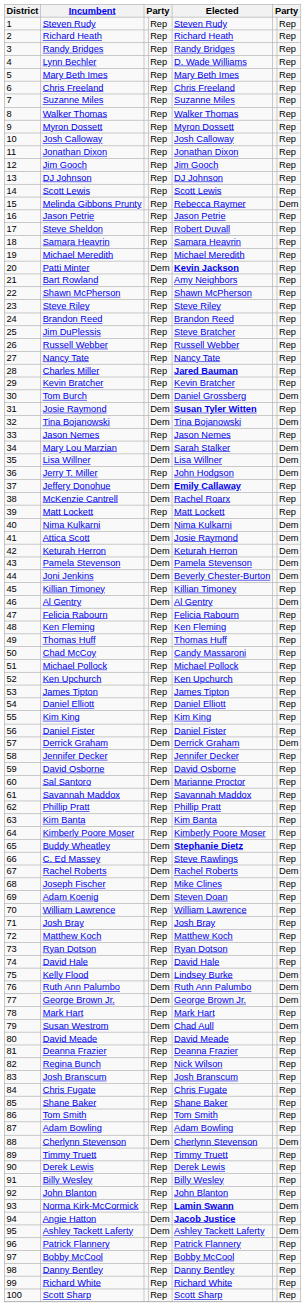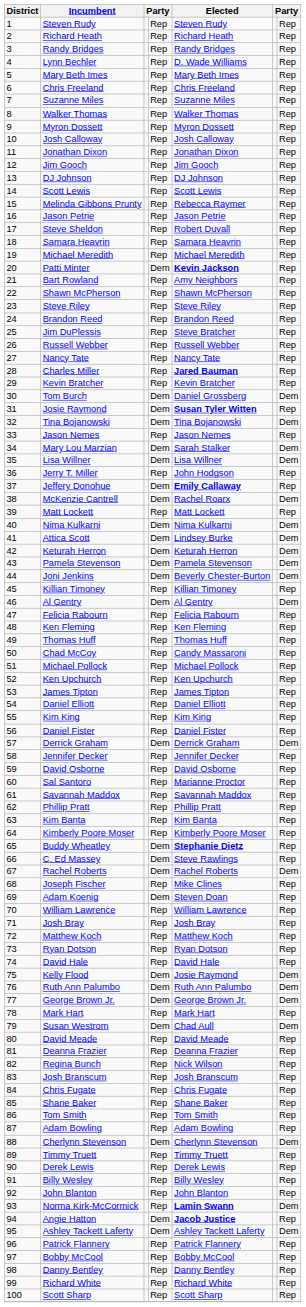(289, 203) Dem -> (287, 203) Rep
(289, 473) Dem -> (287, 473) Rep
(287, 499) Rep -> (289, 499) Dem
(206, 537) Josie Raymond -> (203, 537) Lindsey Burke
(160, 781) Dem -> (159, 781) Rep
(159, 859) Rep -> (160, 859) Dem
(203, 974) Lindsey Burke -> (206, 974) Josie Raymond
